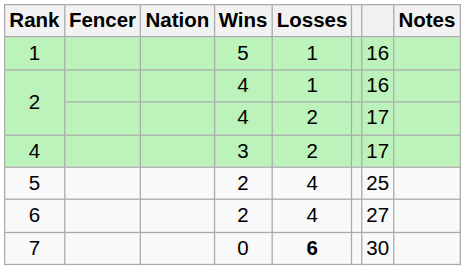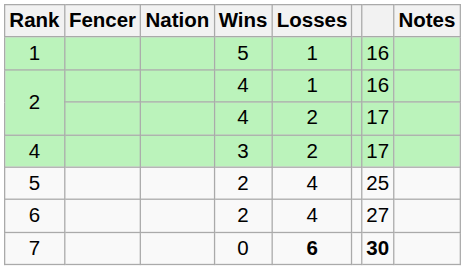(378, 248) normal -> (378, 248) bold
